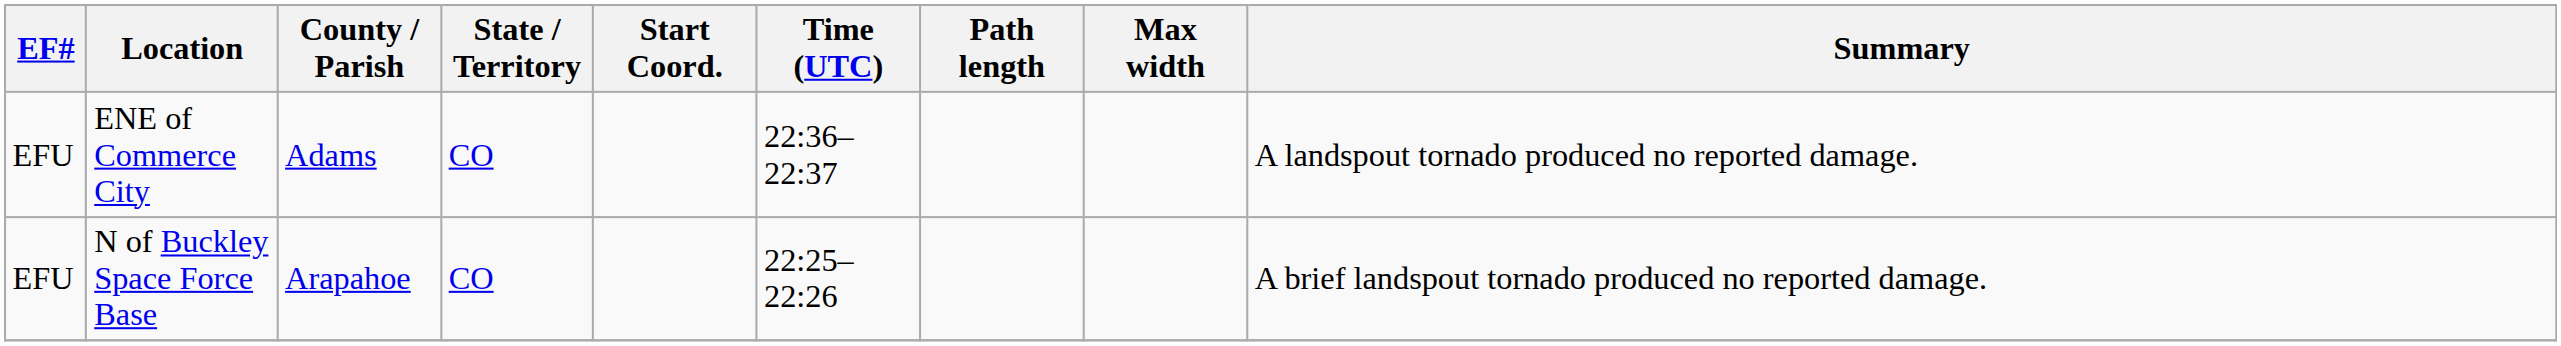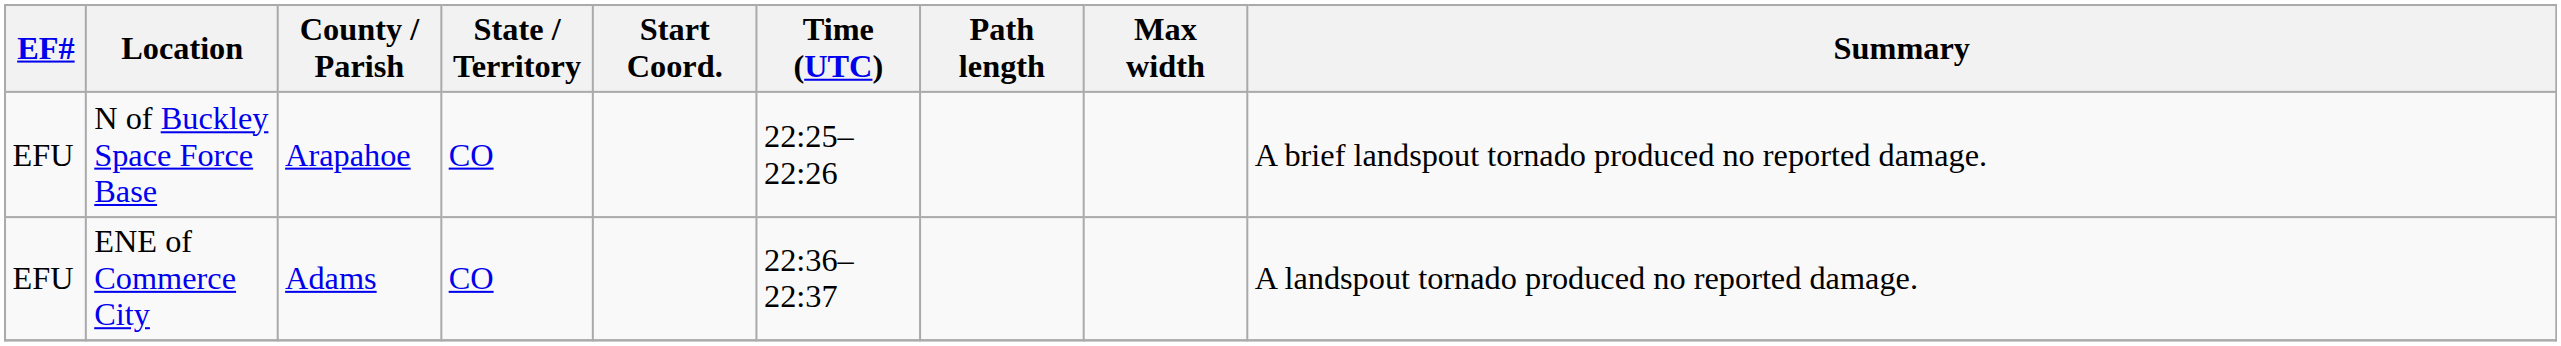rows swapped: (181, 278) <-> (165, 154)
